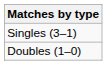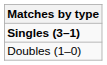(42, 33) normal -> (44, 33) bold
